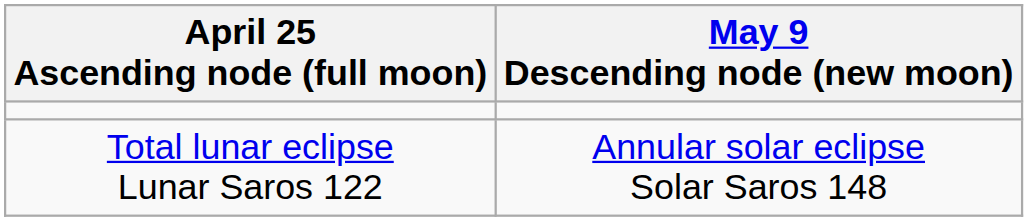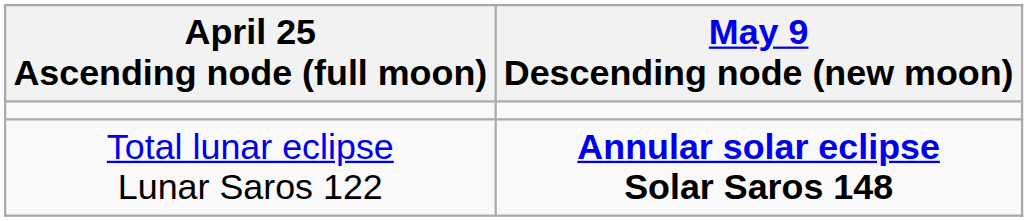(759, 166) normal -> (759, 166) bold
